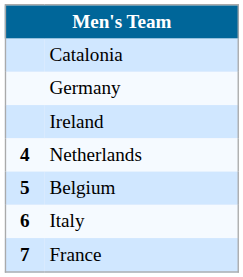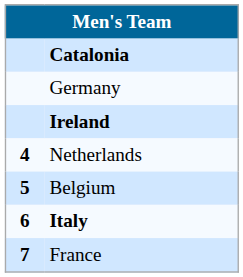(86, 55) normal -> (89, 55) bold
(77, 121) normal -> (80, 121) bold
(67, 221) normal -> (69, 221) bold
